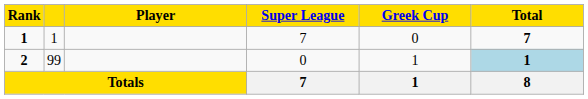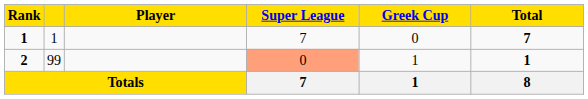(303, 60) no background -> (303, 60) lightsalmon background
(527, 60) lightblue background -> (527, 60) no background
